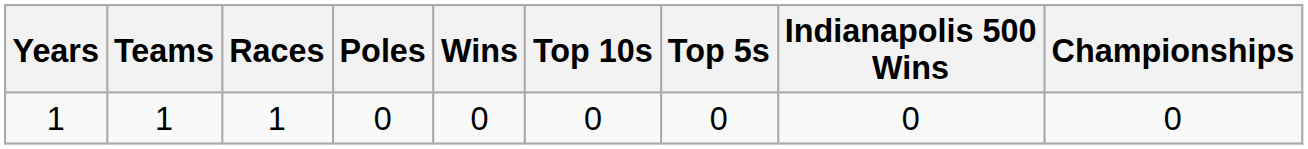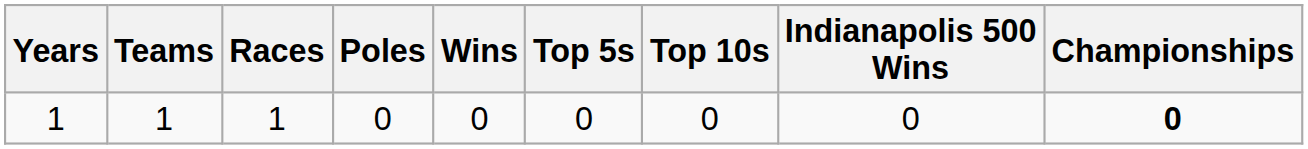columns swapped: (719, 49) <-> (593, 49)
(1173, 118) normal -> (1173, 118) bold
